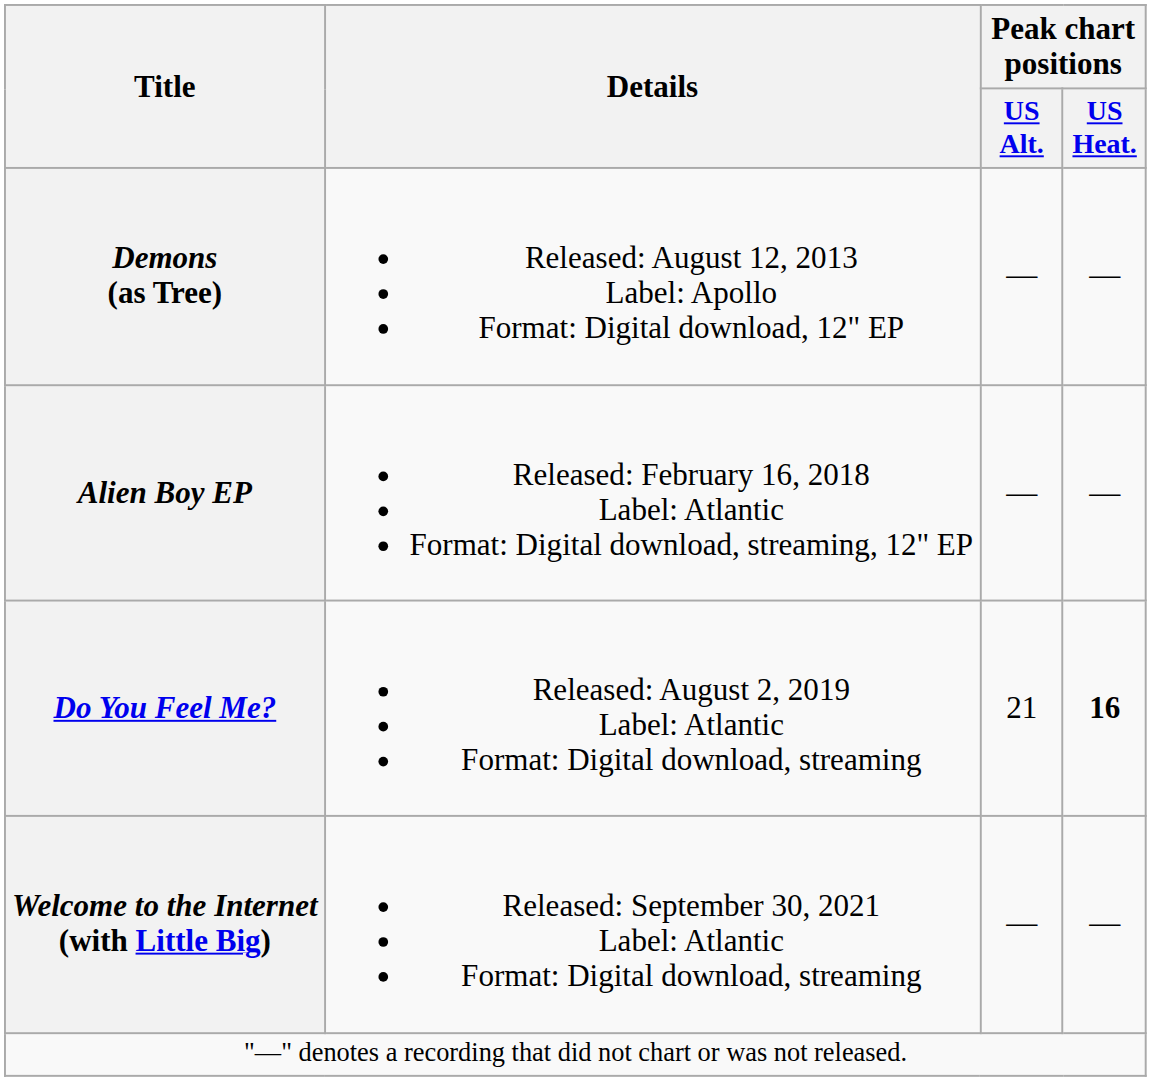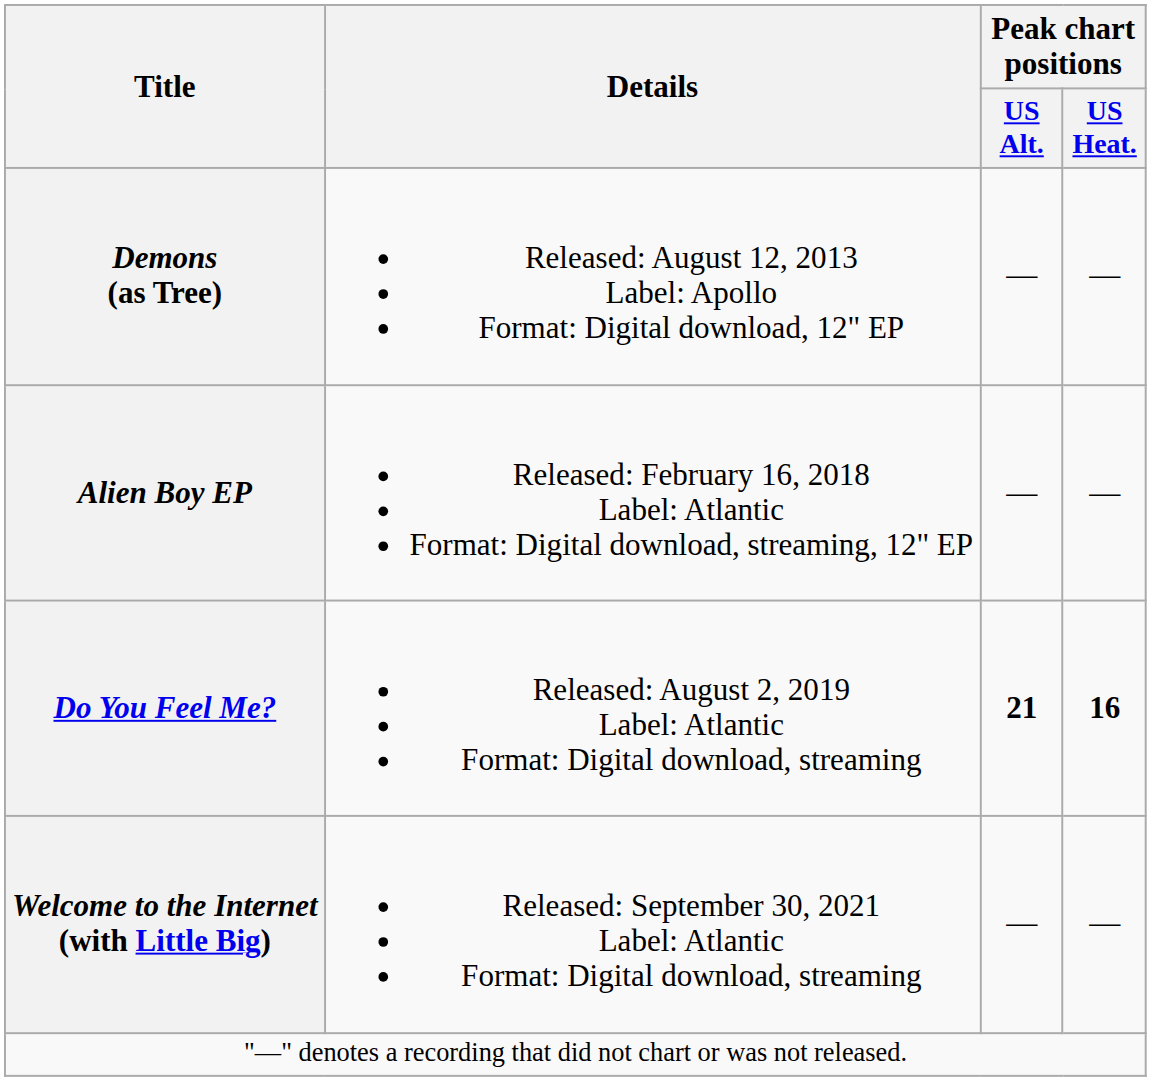(1022, 707) normal -> (1022, 707) bold
